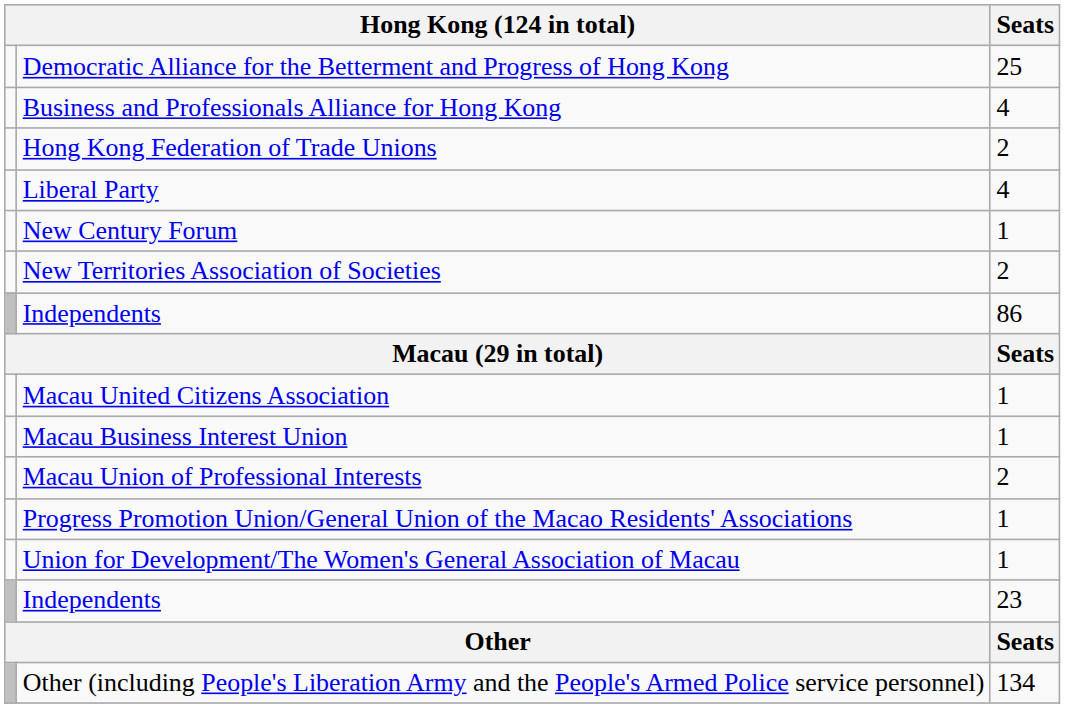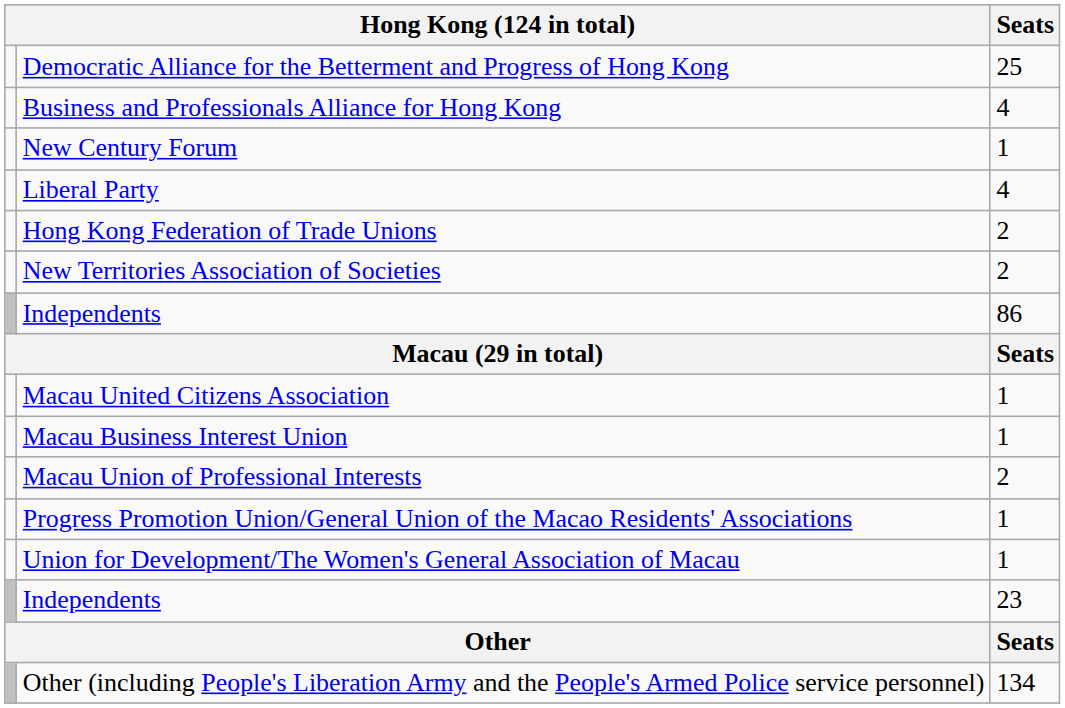rows swapped: (230, 148) <-> (130, 230)
